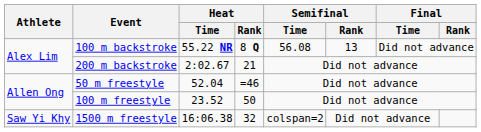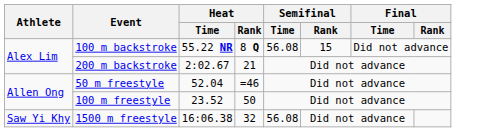(351, 47) 13 -> (326, 47) 15
(295, 118) colspan=2 -> (282, 118) 56.08
